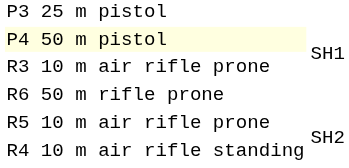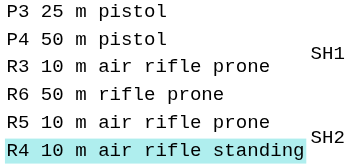(87, 39) lightyellow background -> (87, 39) no background
(156, 151) no background -> (156, 151) paleturquoise background
